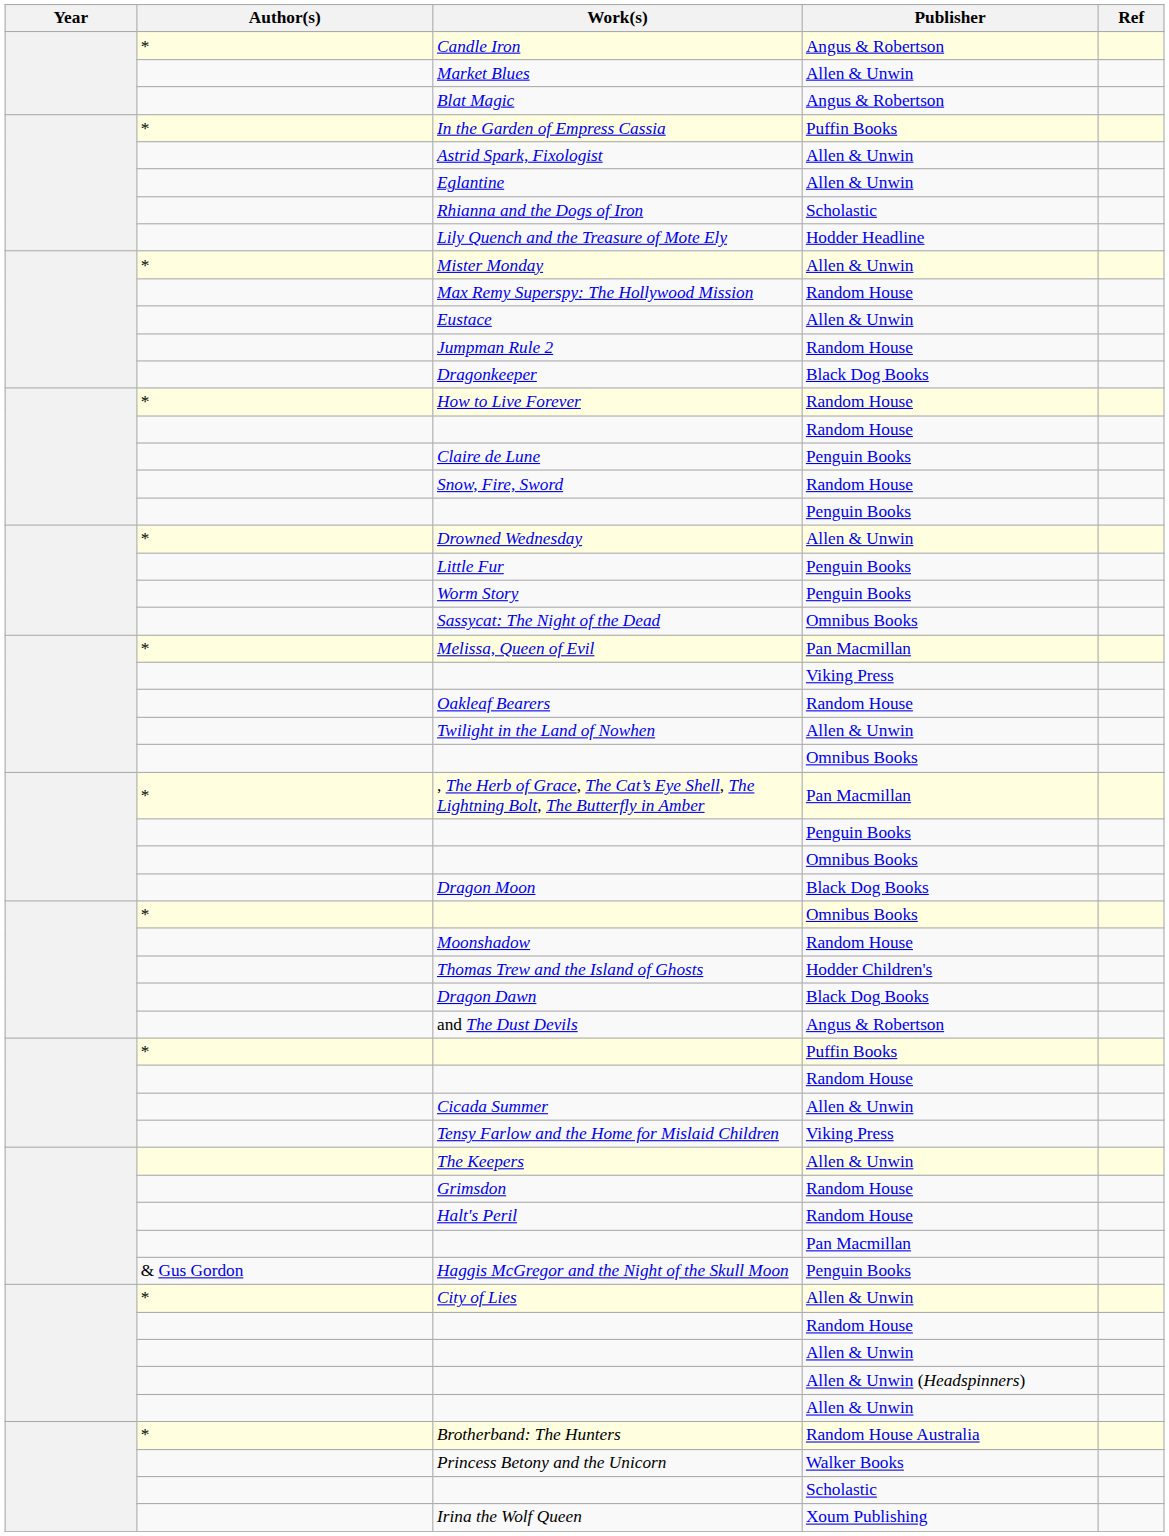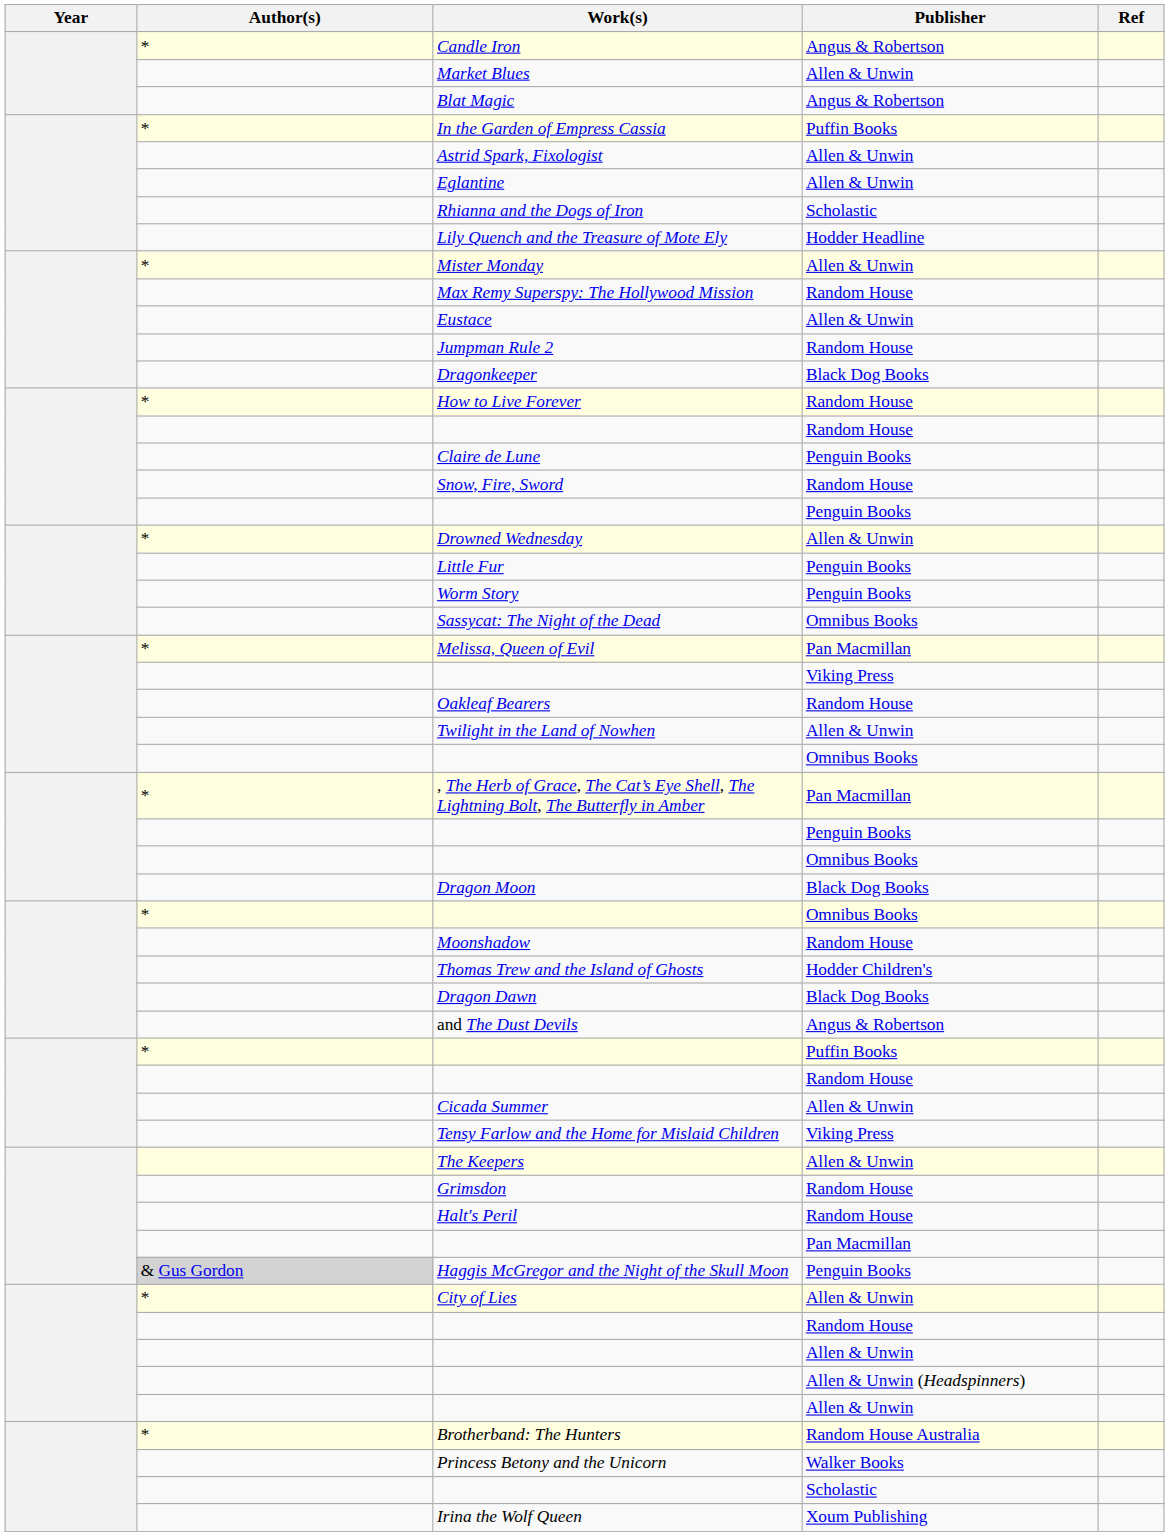(192, 1270) no background -> (192, 1270) lightgrey background
